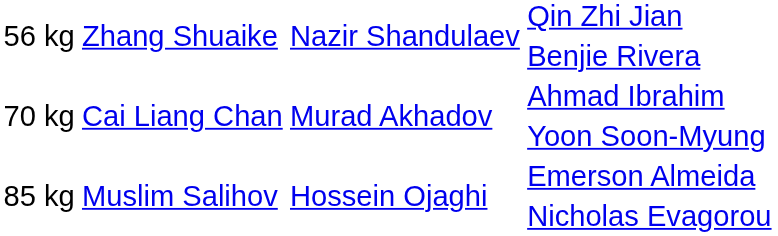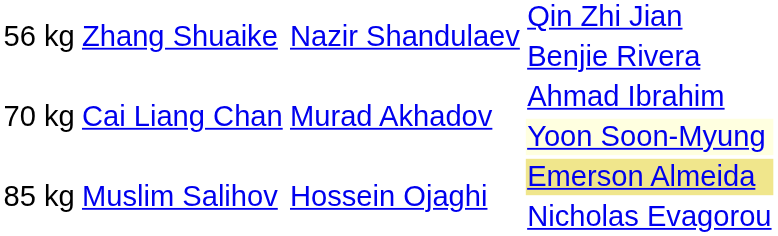(646, 136) no background -> (646, 136) lightyellow background
(641, 176) no background -> (641, 176) khaki background
